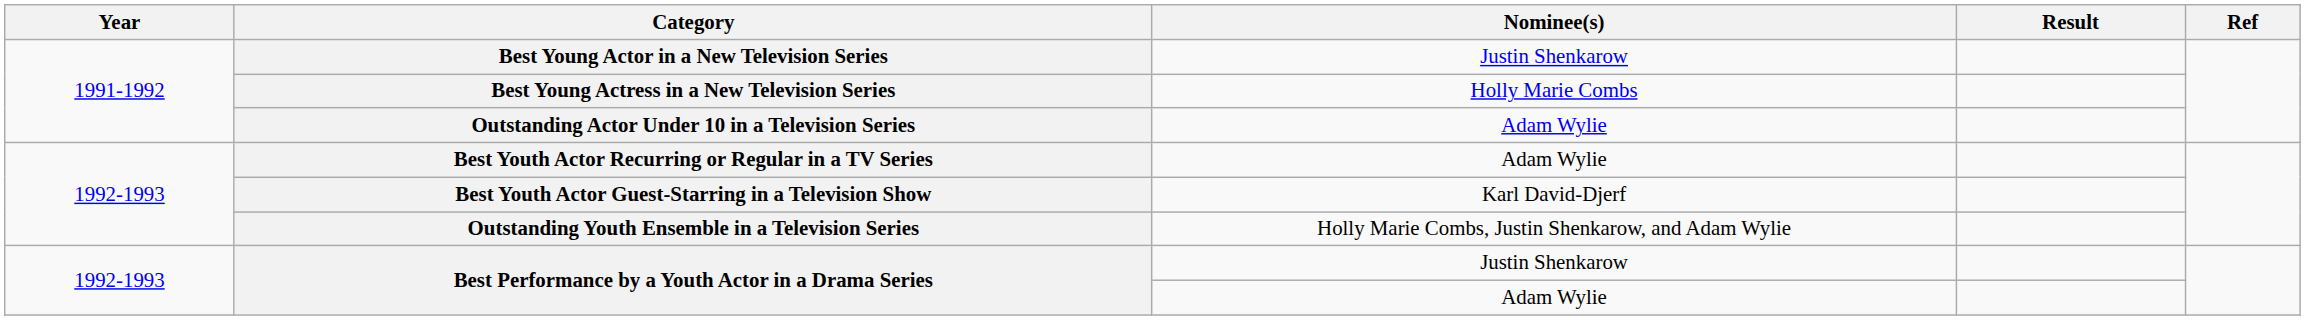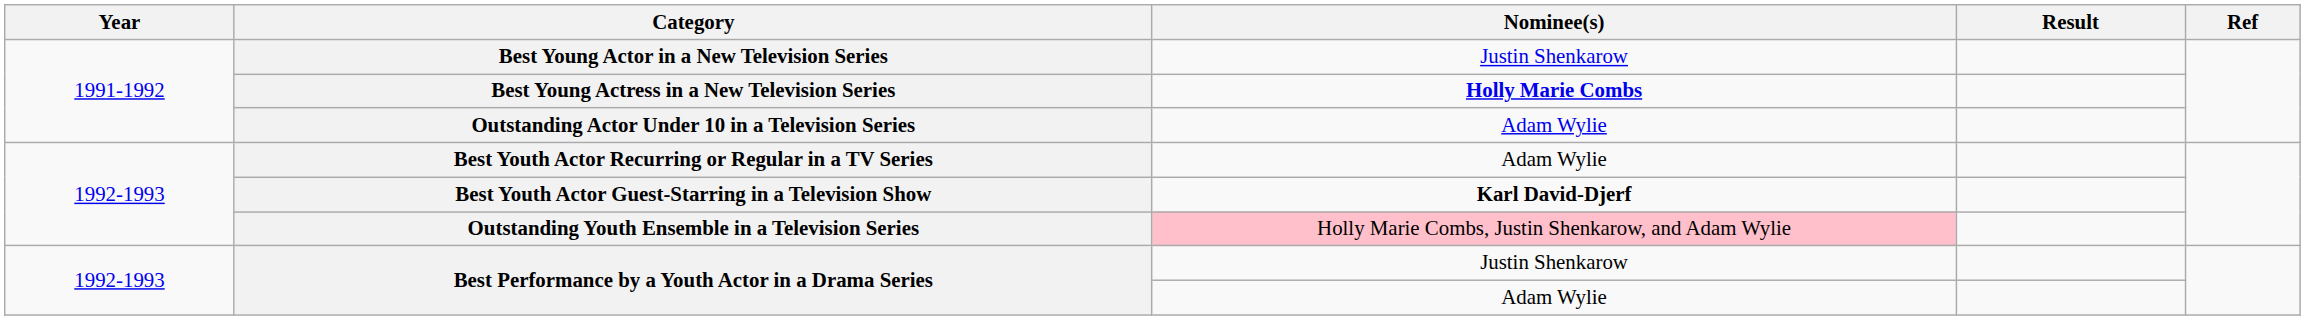(1554, 90) normal -> (1554, 90) bold
(1554, 194) normal -> (1554, 194) bold
(1554, 228) no background -> (1554, 228) pink background
